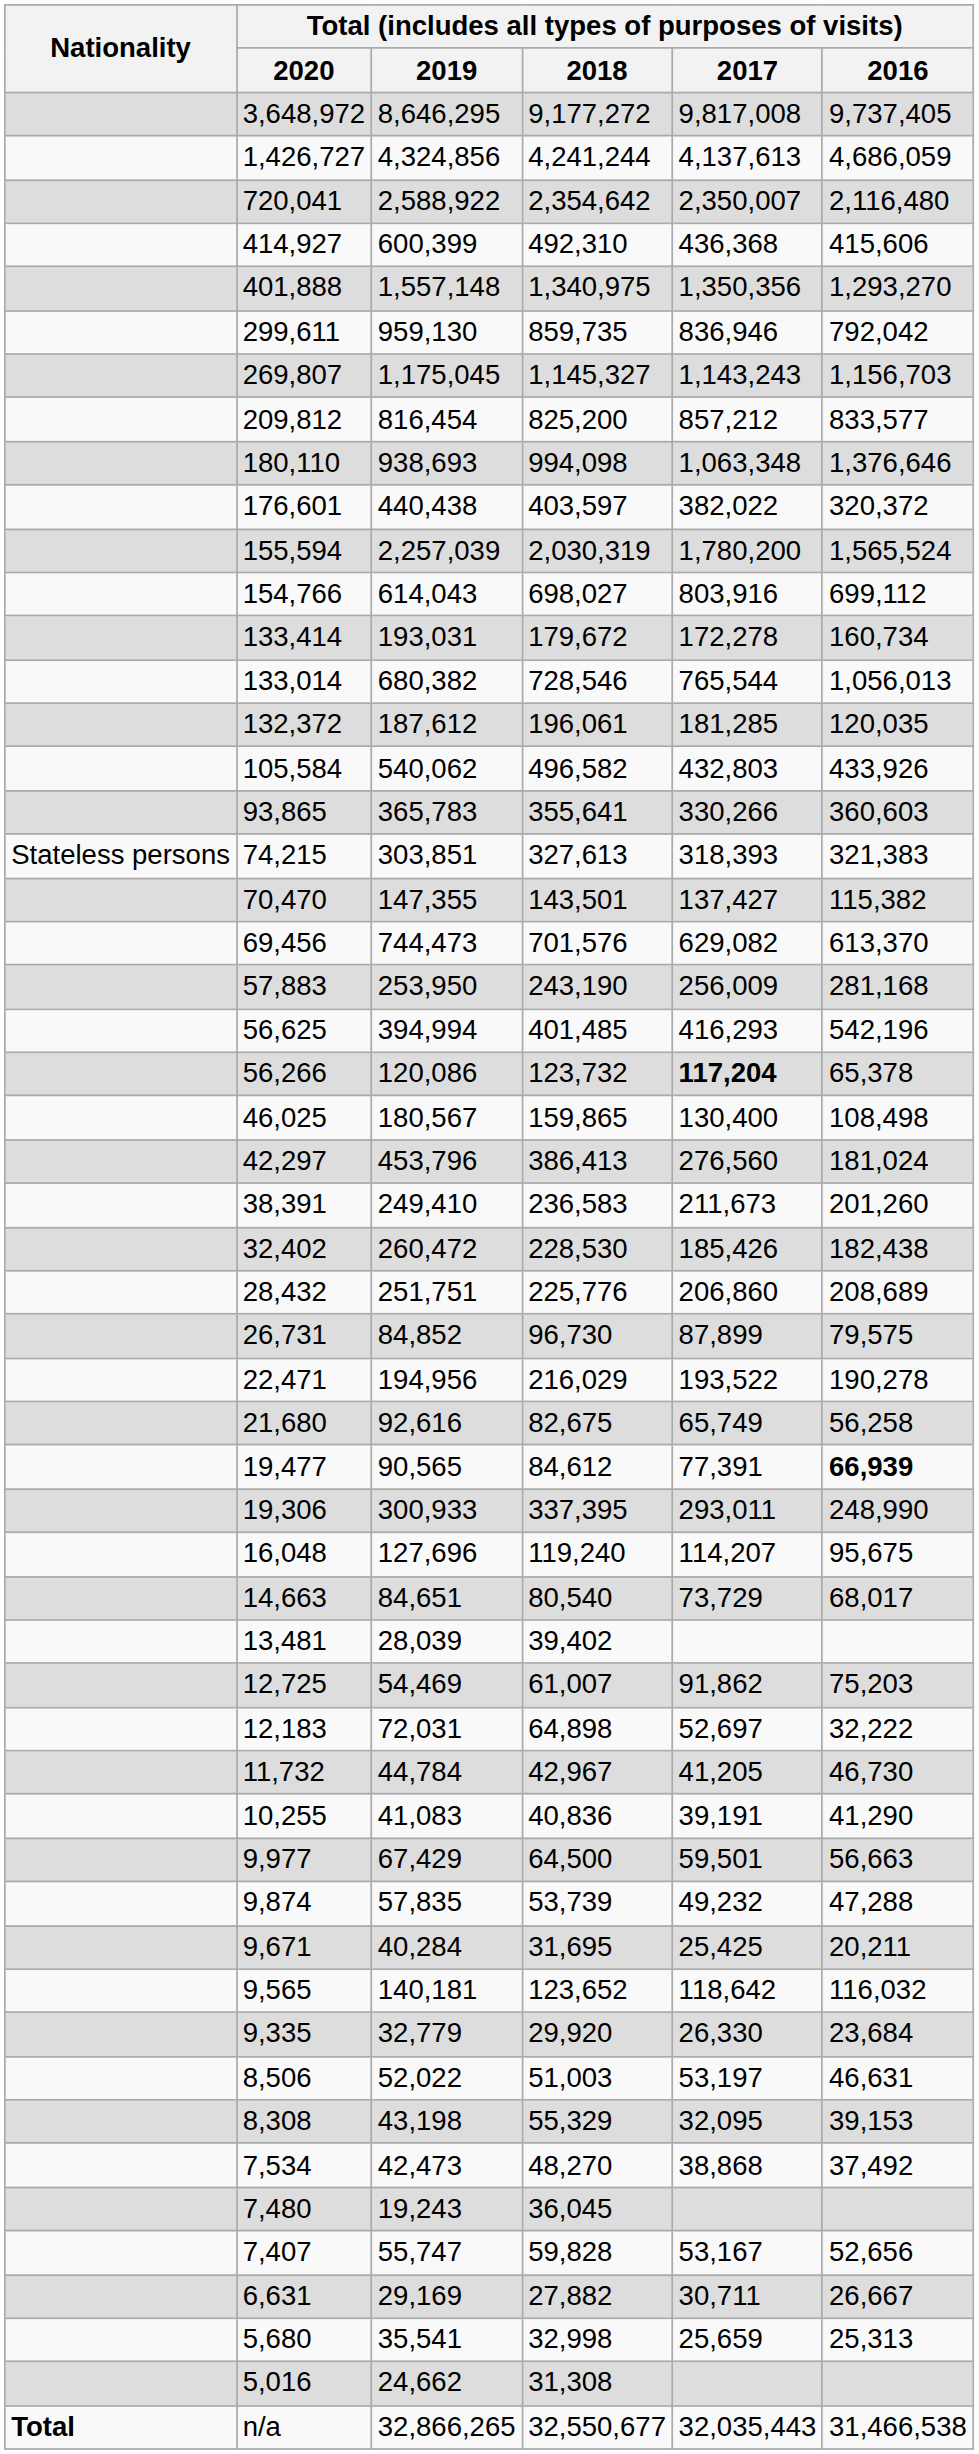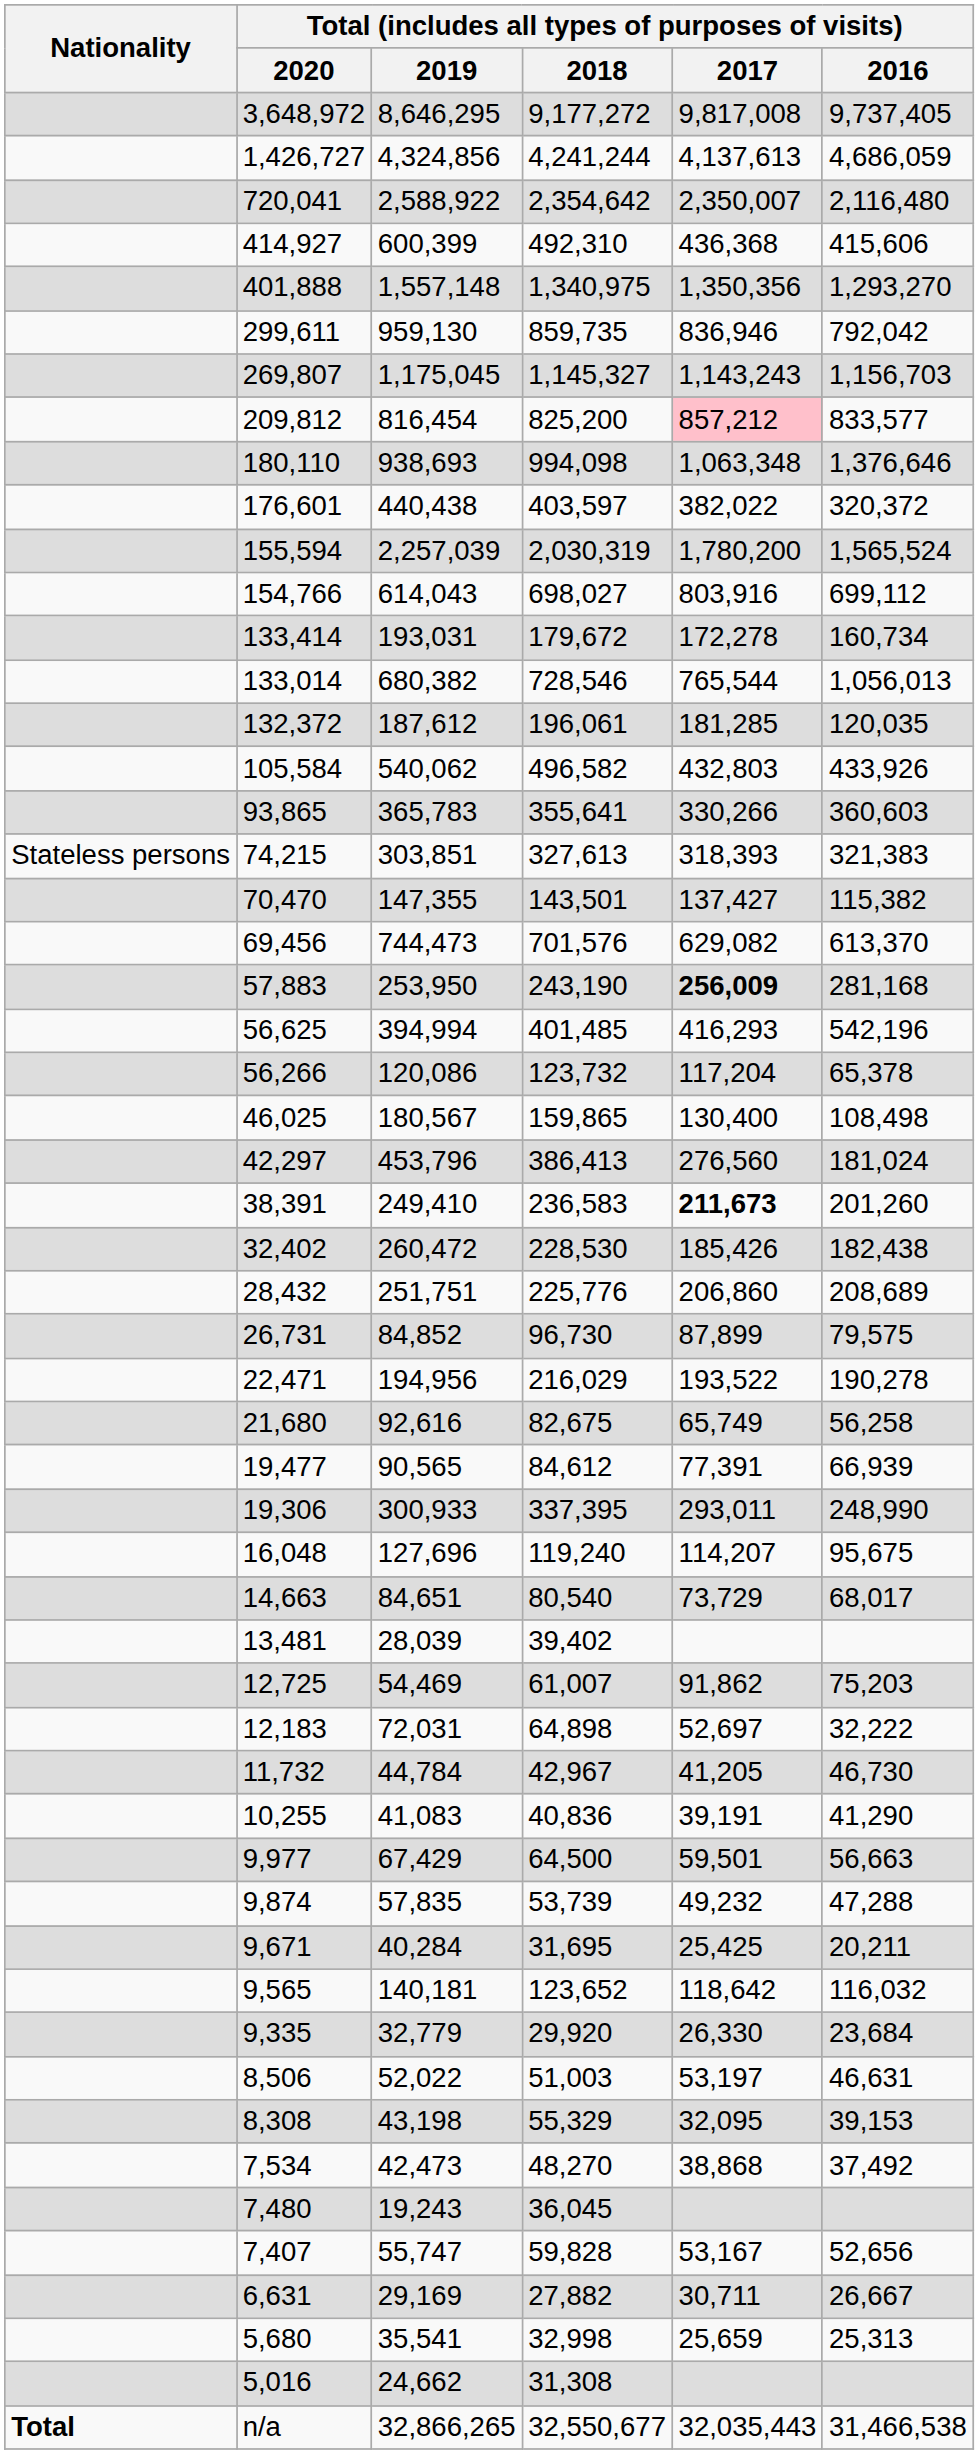(728, 419) no background -> (728, 419) pink background
(728, 986) normal -> (728, 986) bold
(728, 1073) bold -> (727, 1073) normal
(727, 1204) normal -> (728, 1204) bold
(871, 1466) bold -> (871, 1466) normal
